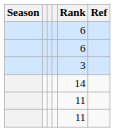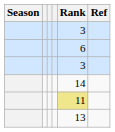(83, 30) 6 -> (83, 30) 3
(80, 100) no background -> (80, 100) khaki background
(80, 118) 11 -> (80, 118) 13
